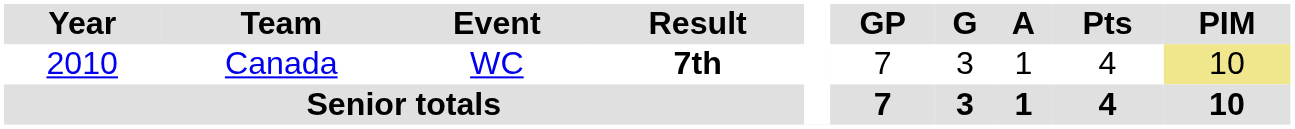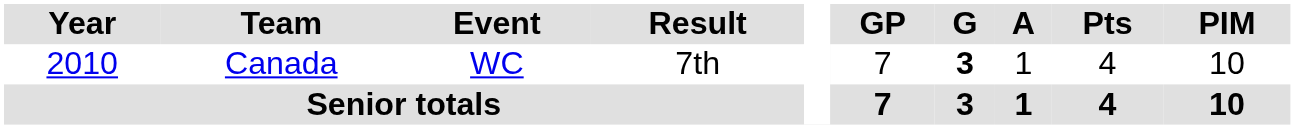(698, 63) bold -> (698, 63) normal
(965, 63) normal -> (965, 63) bold
(1227, 63) khaki background -> (1227, 63) no background
